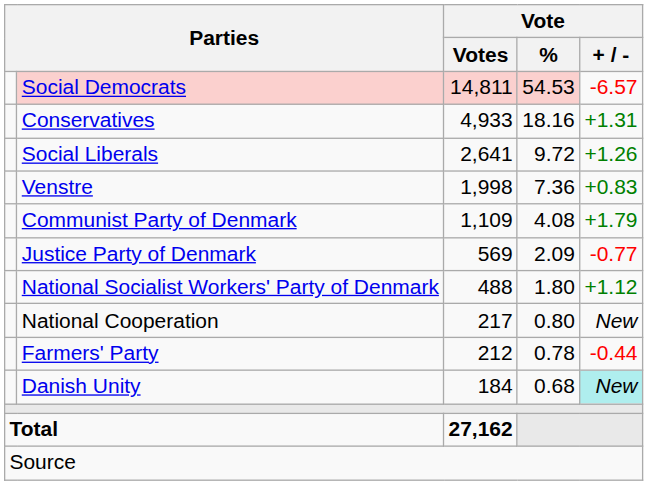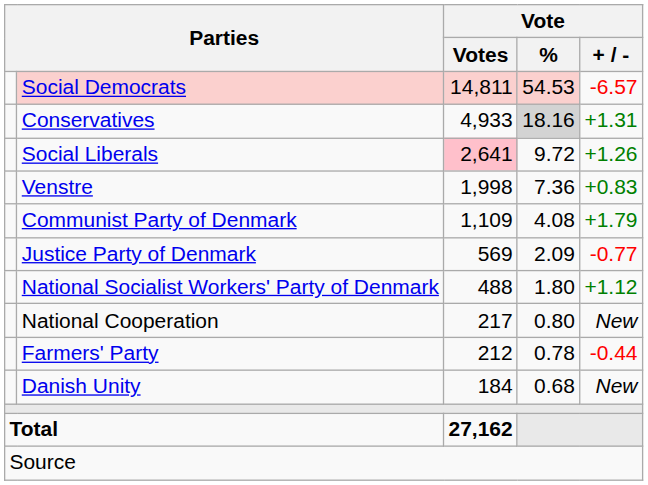(549, 120) no background -> (549, 120) lightgrey background
(486, 154) no background -> (486, 154) pink background
(617, 386) paleturquoise background -> (617, 386) no background
